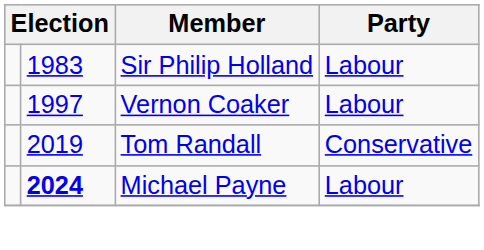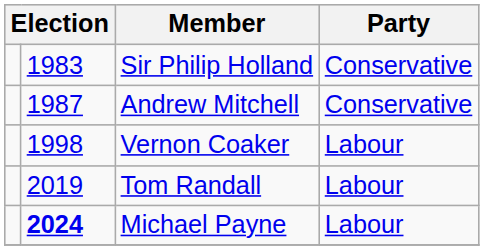(364, 64) Labour -> (399, 64) Conservative
+ row: (210, 104)
(55, 104) 1997 -> (55, 144) 1998
(399, 144) Conservative -> (364, 184) Labour
